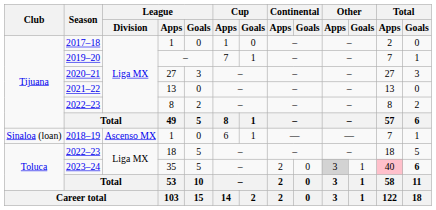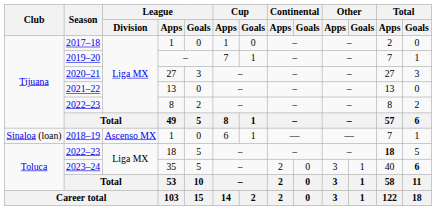(390, 151) normal -> (390, 151) bold
(335, 167) lightgrey background -> (335, 167) no background
(390, 167) pink background -> (390, 167) no background
